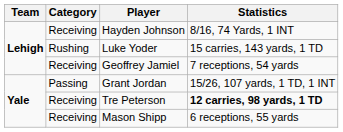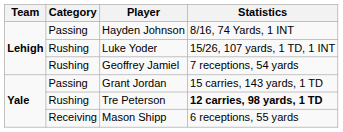(73, 30) Receiving -> (68, 30) Passing
(256, 48) 15 carries, 143 yards, 1 TD -> (263, 48) 15/26, 107 yards, 1 TD, 1 INT
(73, 65) Receiving -> (69, 65) Rushing
(263, 83) 15/26, 107 yards, 1 TD, 1 INT -> (256, 83) 15 carries, 143 yards, 1 TD
(73, 100) Receiving -> (69, 100) Rushing
